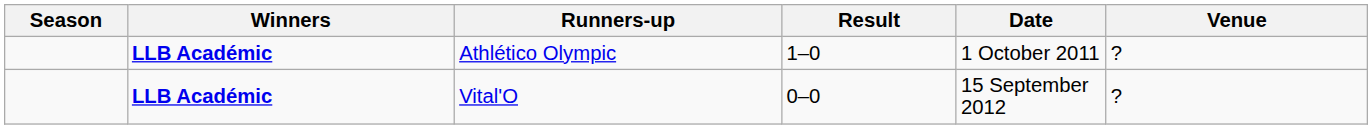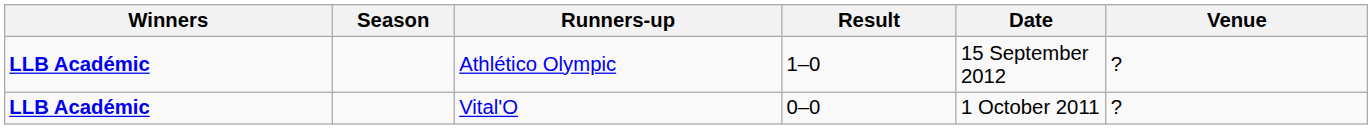columns swapped: (66, 20) <-> (291, 20)
(1030, 52) 1 October 2011 -> (1025, 64) 15 September 2012
(1025, 96) 15 September 2012 -> (1030, 107) 1 October 2011
